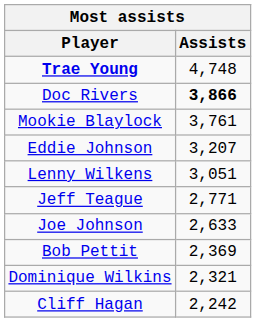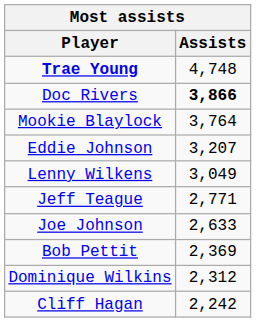(213, 122) 3,761 -> (213, 122) 3,764
(213, 174) 3,051 -> (213, 174) 3,049
(213, 278) 2,321 -> (213, 278) 2,312
